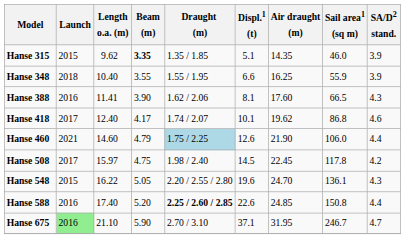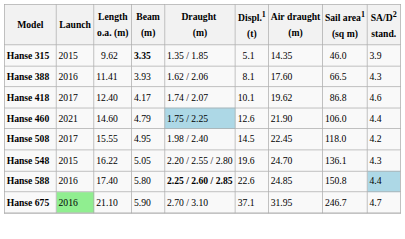- row: (28, 76)
(142, 97) 3.90 -> (142, 76) 3.93
(107, 160) 15.97 -> (107, 139) 15.55
(142, 160) 4.75 -> (142, 139) 4.95
(336, 160) 117.8 -> (336, 139) 118.0
(142, 202) 5.20 -> (142, 181) 5.80
(376, 202) no background -> (376, 181) lightblue background
